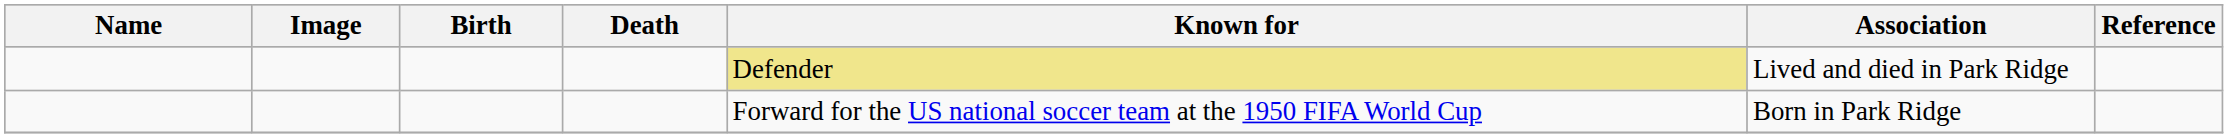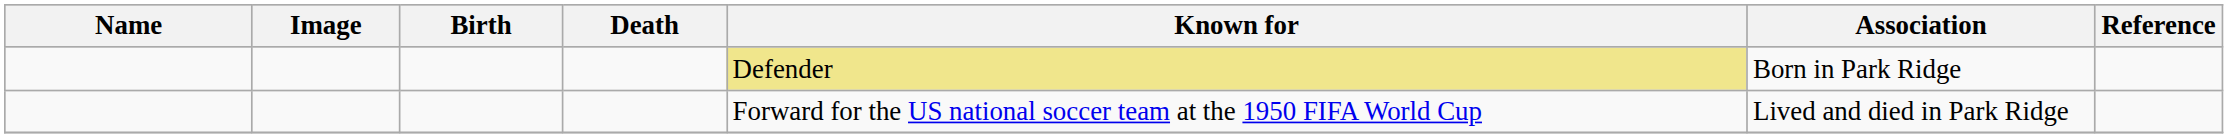(1911, 68) Lived and died in Park Ridge -> (1857, 68) Born in Park Ridge
(1857, 111) Born in Park Ridge -> (1911, 111) Lived and died in Park Ridge
